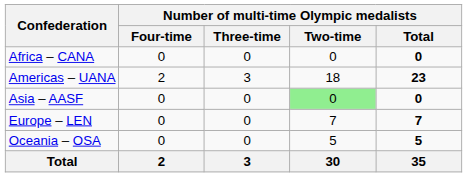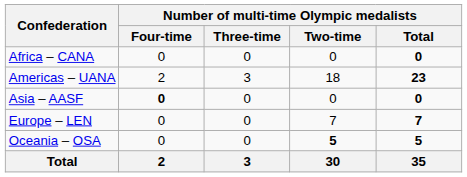(161, 99) normal -> (161, 99) bold
(333, 99) lightgreen background -> (333, 99) no background
(333, 141) normal -> (333, 141) bold
